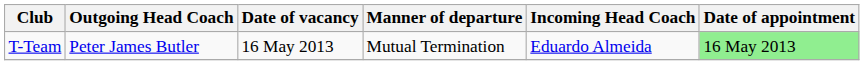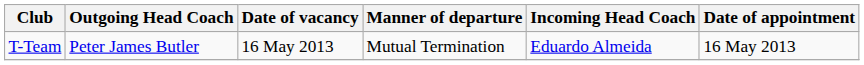(750, 45) lightgreen background -> (750, 45) no background
